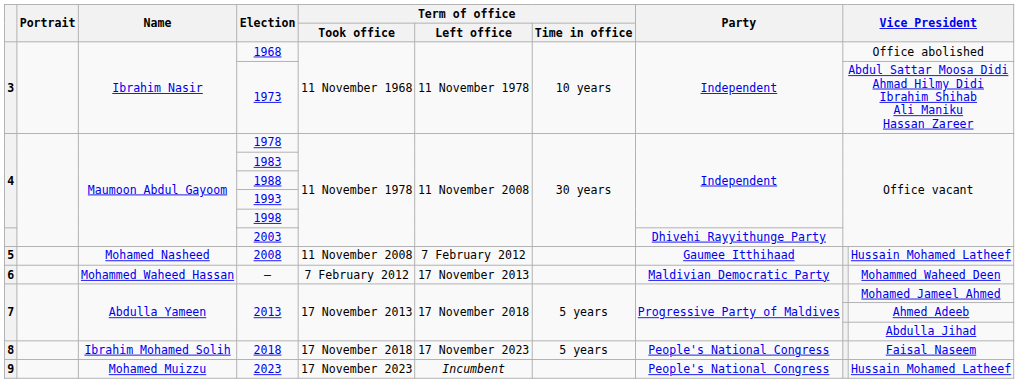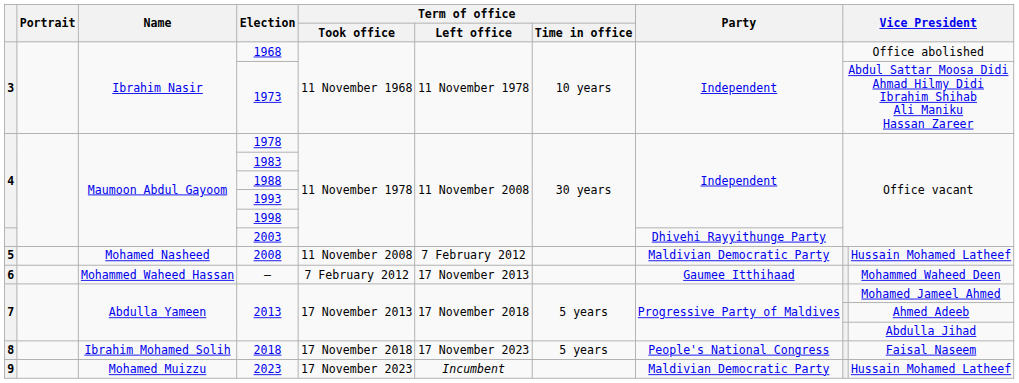(739, 256) Gaumee Itthihaad -> (739, 256) Maldivian Democratic Party
(739, 275) Maldivian Democratic Party -> (739, 275) Gaumee Itthihaad
(739, 369) People's National Congress -> (739, 369) Maldivian Democratic Party
